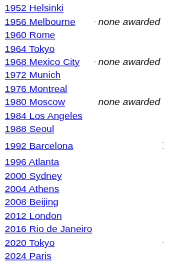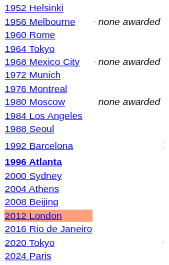(32, 162) normal -> (33, 162) bold
(33, 215) no background -> (33, 215) lightsalmon background
